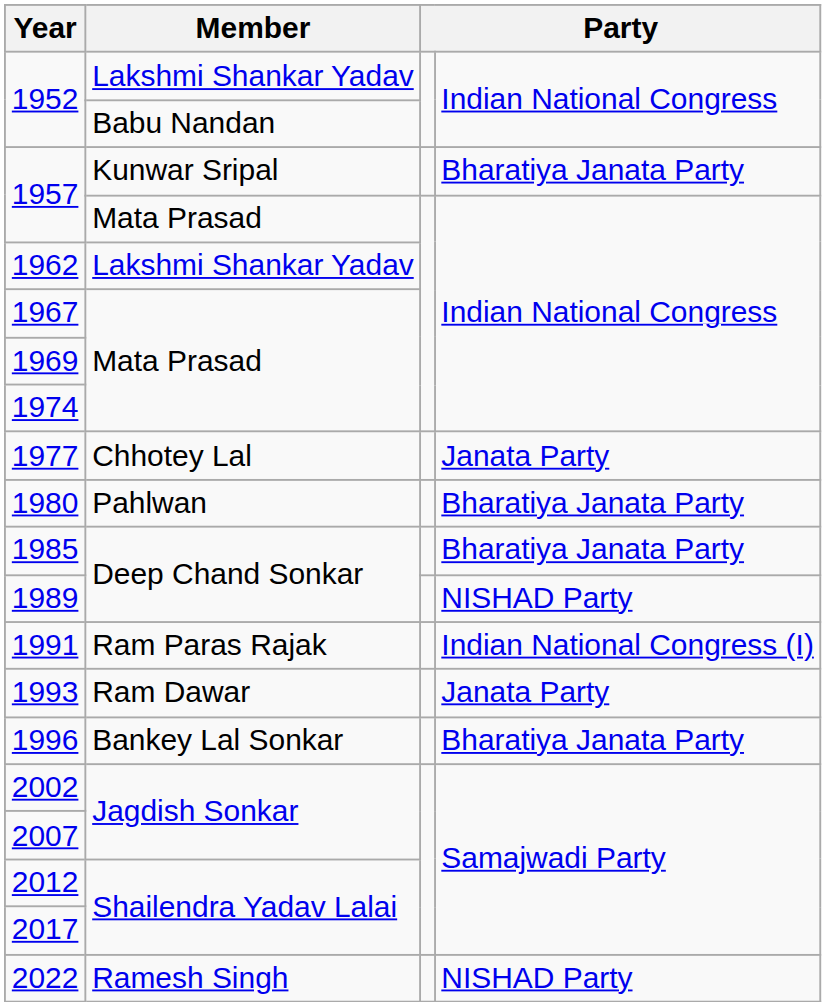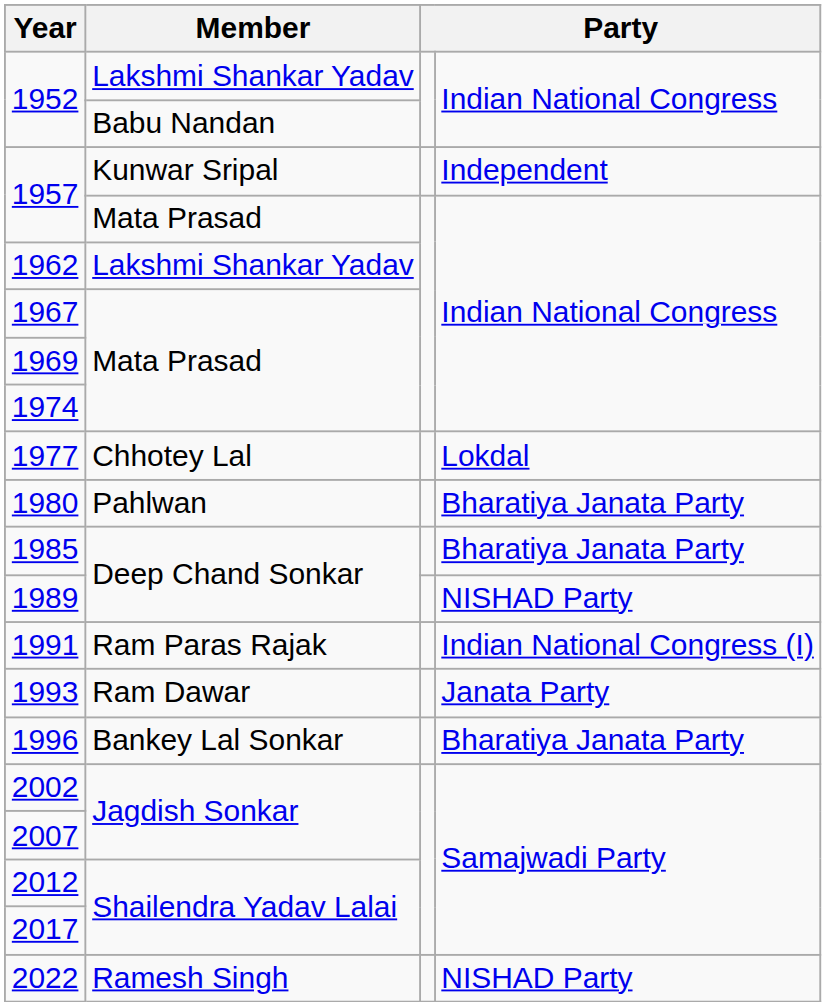(593, 170) Bharatiya Janata Party -> (525, 170) Independent
(525, 455) Janata Party -> (485, 455) Lokdal
